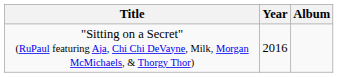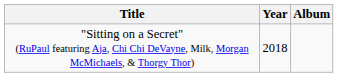(275, 48) 2016 -> (275, 48) 2018
